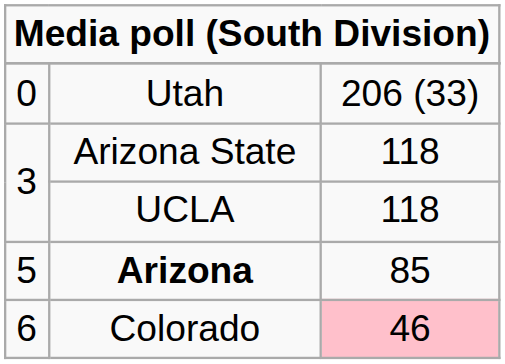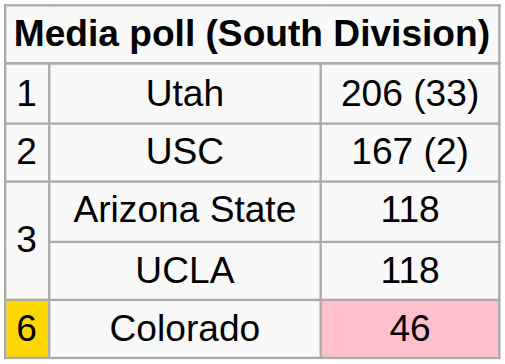(27, 92) 0 -> (27, 92) 1
+ row: (185, 151)
- row: (185, 269)
(27, 328) no background -> (27, 328) gold background
